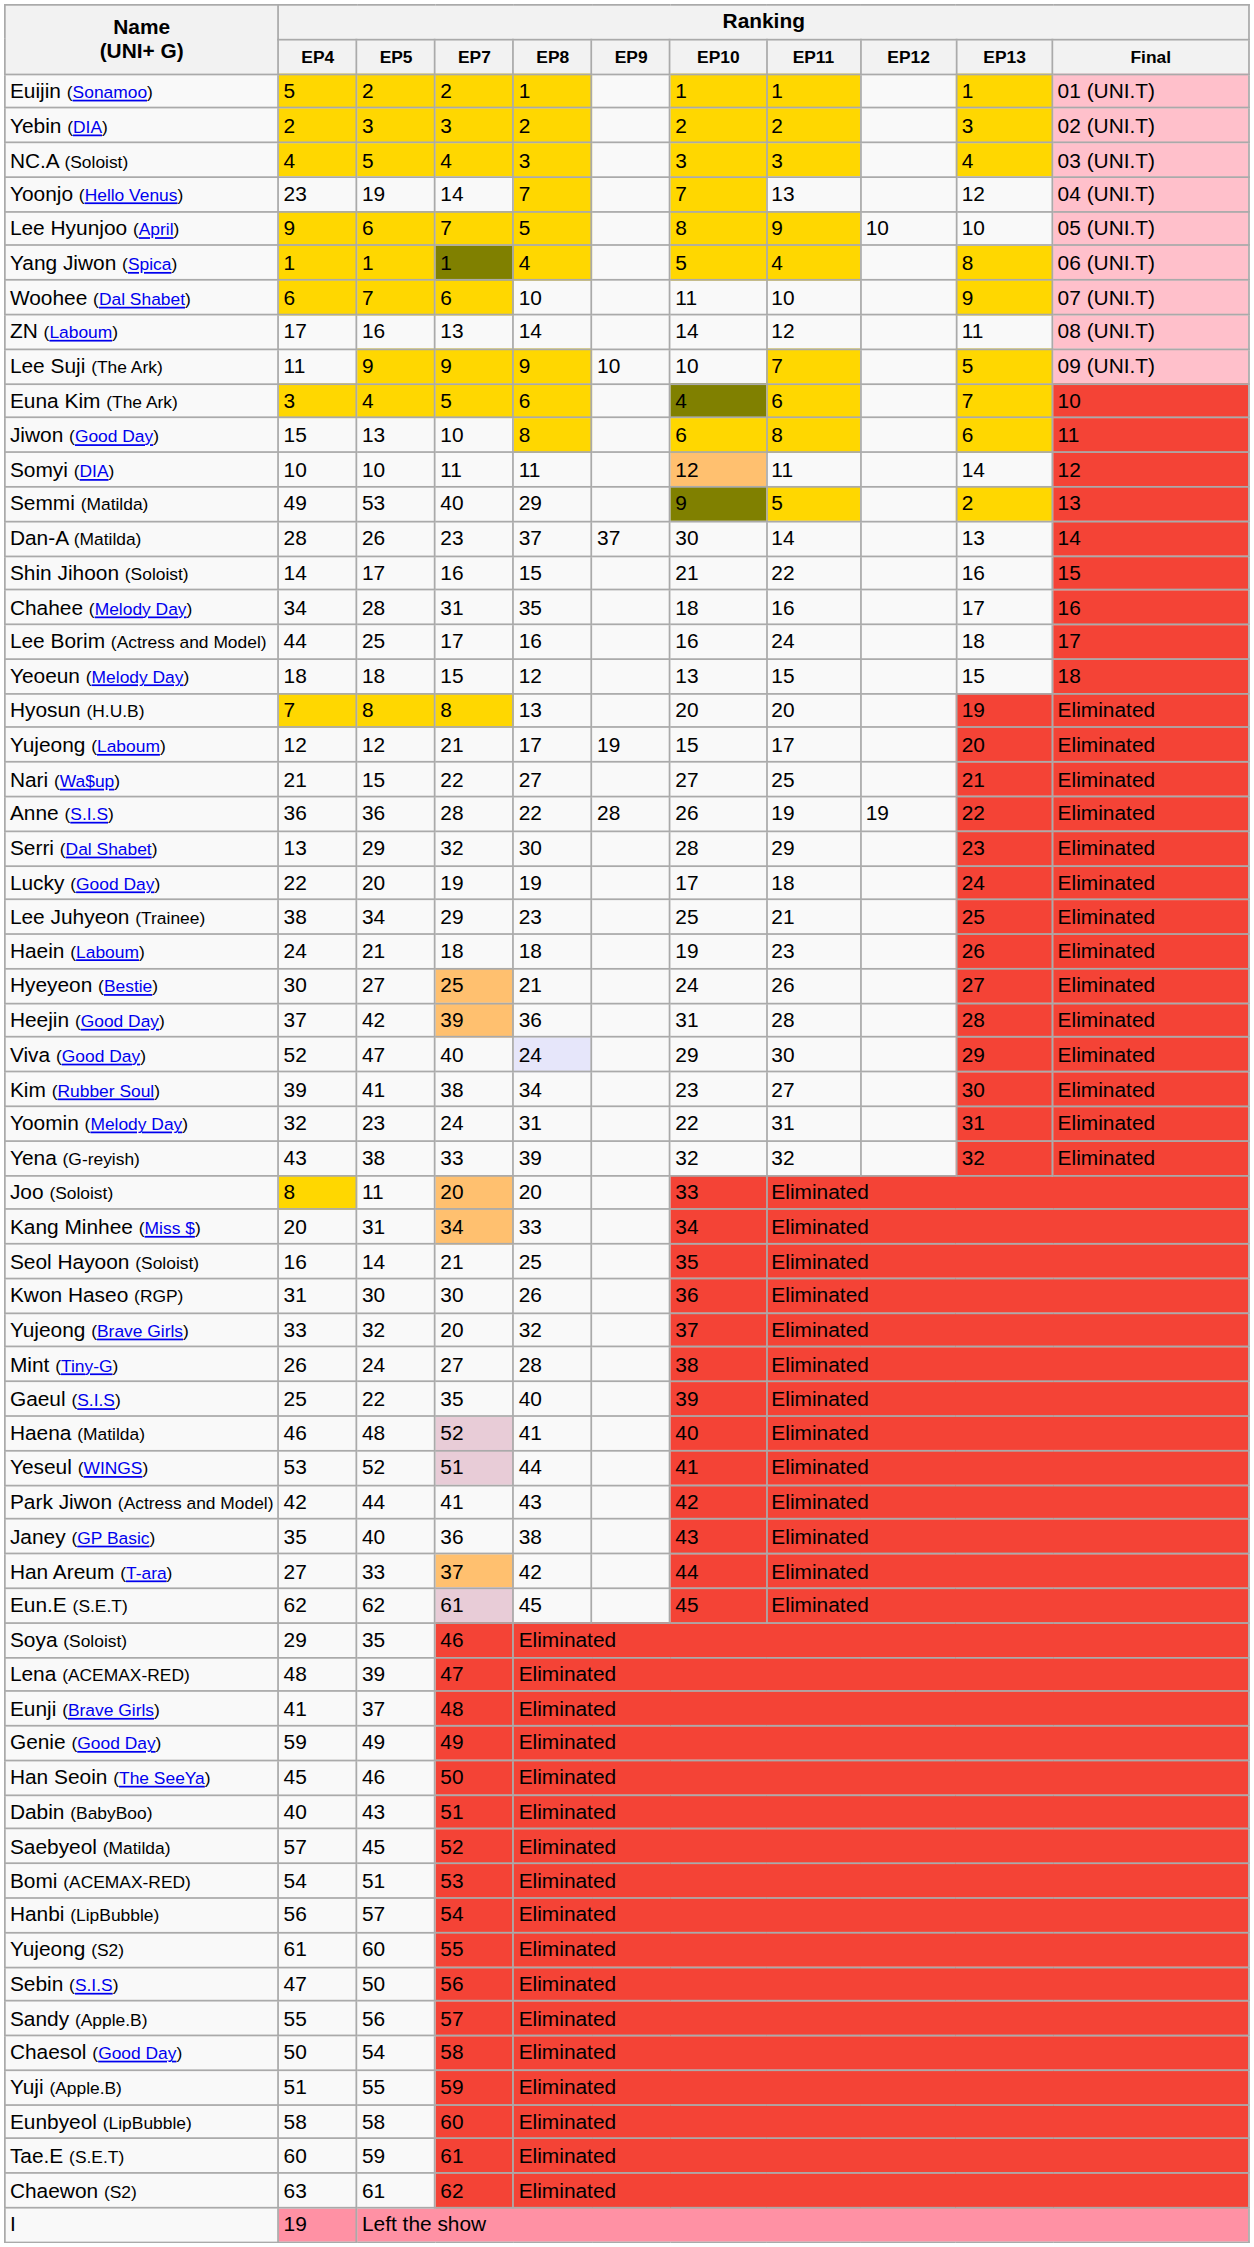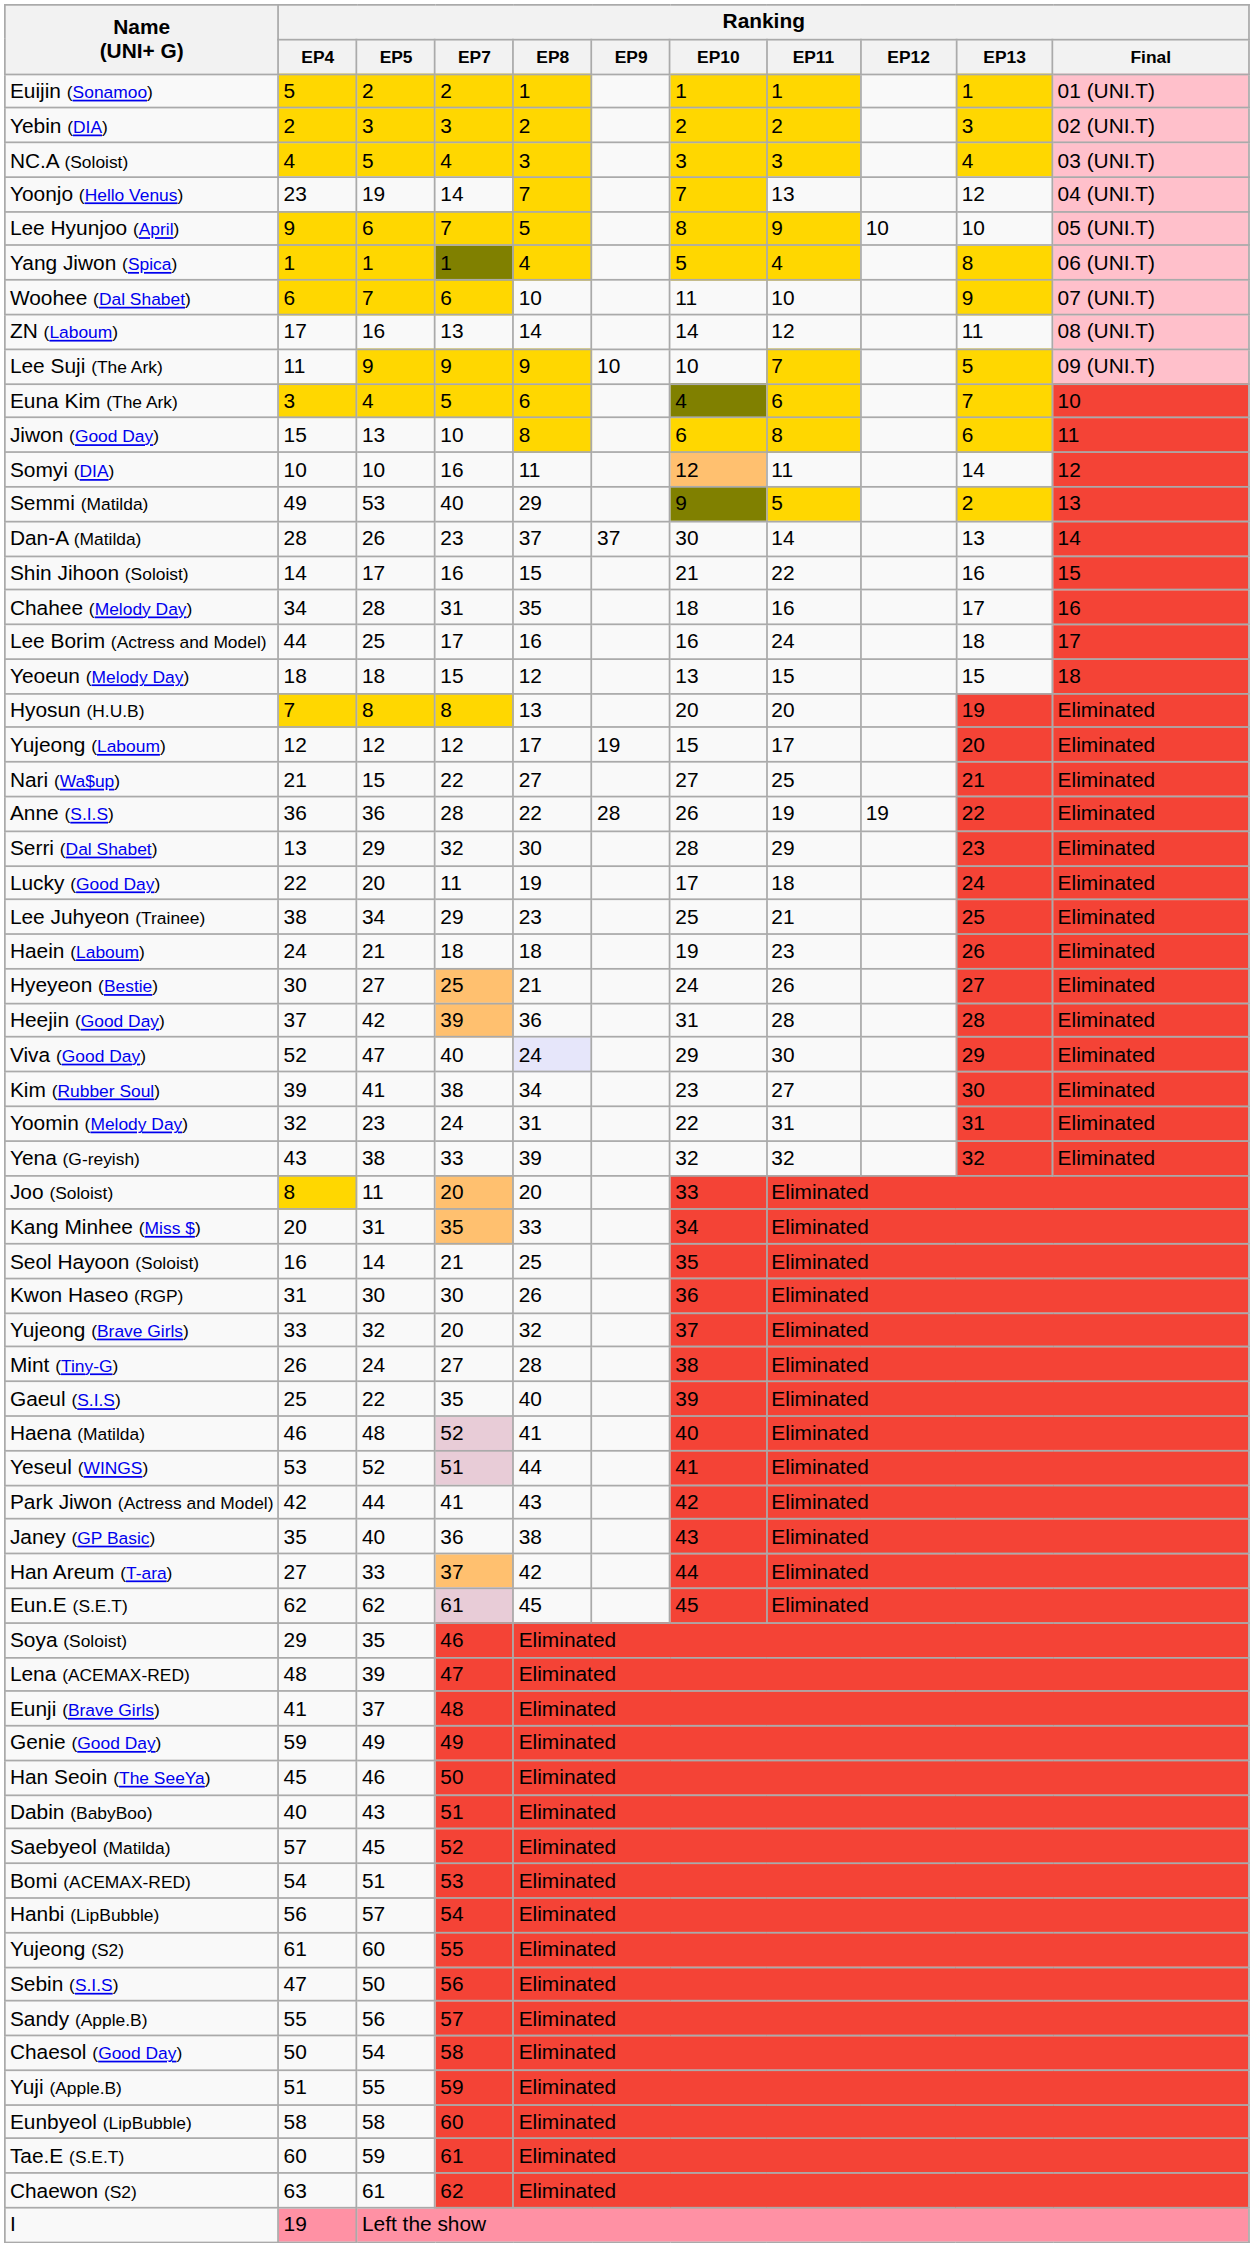(451, 470) 11 -> (452, 470) 16
(452, 745) 21 -> (452, 745) 12
(452, 883) 19 -> (451, 883) 11
(452, 1227) 34 -> (452, 1227) 35
